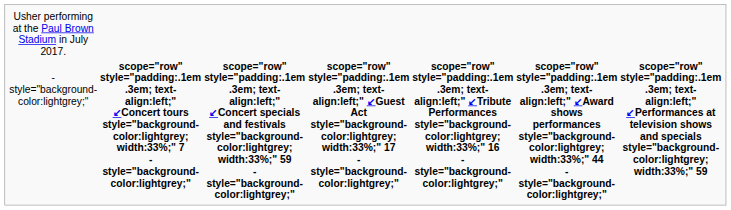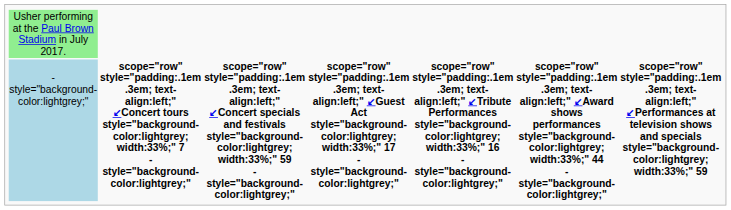(53, 34) no background -> (53, 34) lightgreen background
(53, 89) no background -> (53, 89) lightblue background
